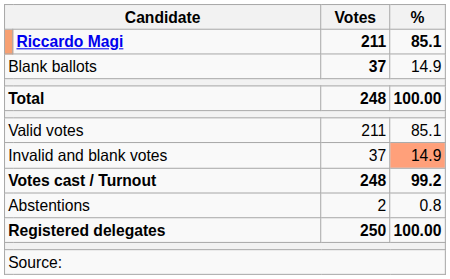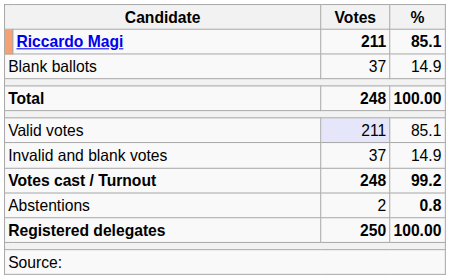(378, 67) bold -> (378, 67) normal
(374, 131) no background -> (374, 131) lavender background
(426, 156) lightsalmon background -> (426, 156) no background
(430, 205) normal -> (430, 205) bold
